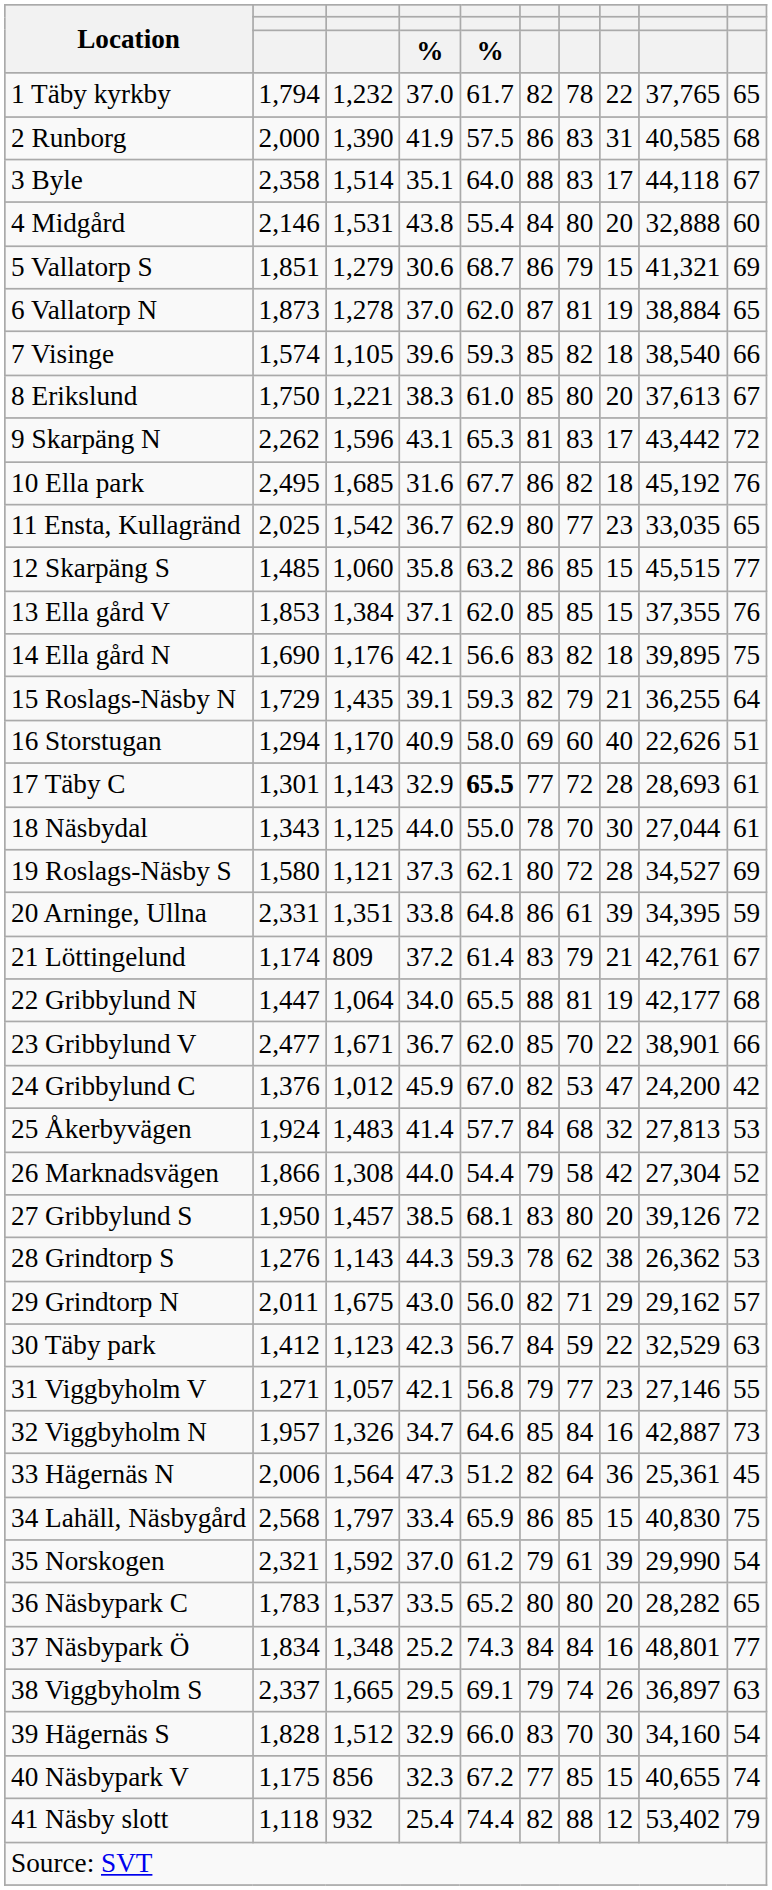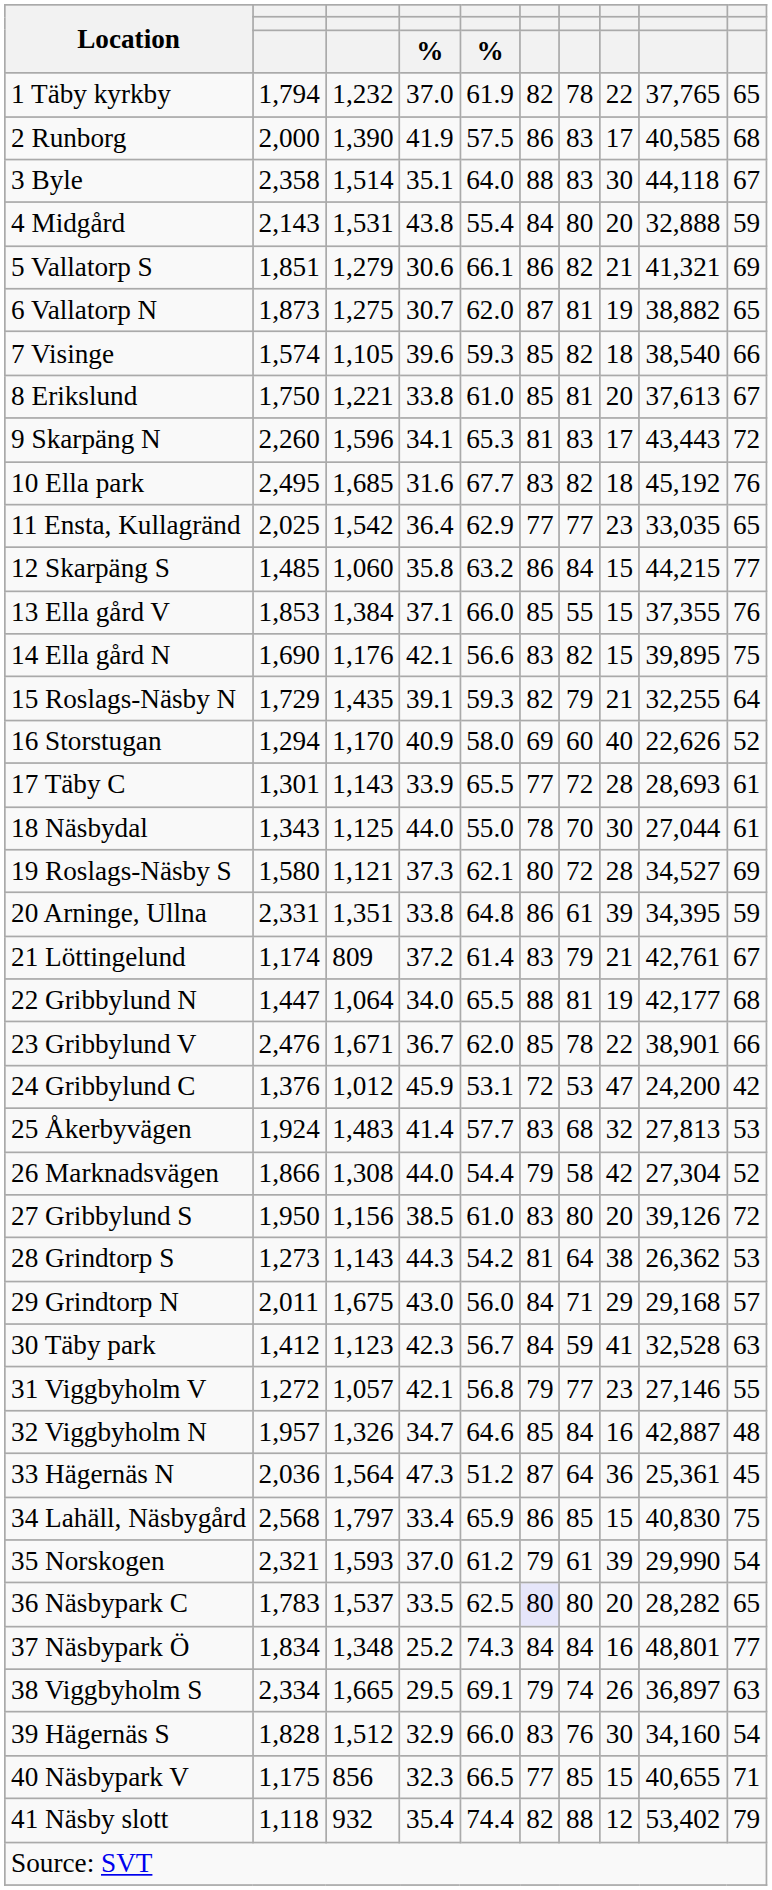(490, 94) 61.7 -> (490, 94) 61.9
(619, 137) 31 -> (619, 137) 17
(619, 180) 17 -> (619, 180) 30
(289, 223) 2,146 -> (289, 223) 2,143
(746, 223) 60 -> (746, 223) 59
(490, 266) 68.7 -> (490, 266) 66.1
(580, 266) 79 -> (580, 266) 82
(619, 266) 15 -> (619, 266) 21
(363, 309) 1,278 -> (363, 309) 1,275
(430, 309) 37.0 -> (430, 309) 30.7
(683, 309) 38,884 -> (683, 309) 38,882
(430, 396) 38.3 -> (430, 396) 33.8
(580, 396) 80 -> (580, 396) 81
(289, 439) 2,262 -> (289, 439) 2,260
(430, 439) 43.1 -> (430, 439) 34.1
(683, 439) 43,442 -> (683, 439) 43,443
(540, 482) 86 -> (540, 482) 83
(430, 525) 36.7 -> (430, 525) 36.4
(540, 525) 80 -> (540, 525) 77
(580, 568) 85 -> (580, 568) 84
(683, 568) 45,515 -> (683, 568) 44,215
(490, 611) 62.0 -> (490, 611) 66.0
(580, 611) 85 -> (580, 611) 55
(619, 655) 18 -> (619, 655) 15
(683, 698) 36,255 -> (683, 698) 32,255
(746, 741) 51 -> (746, 741) 52
(430, 784) 32.9 -> (430, 784) 33.9
(490, 784) bold -> (490, 784) normal
(289, 1043) 2,477 -> (289, 1043) 2,476
(580, 1043) 70 -> (580, 1043) 78
(490, 1086) 67.0 -> (490, 1086) 53.1
(540, 1086) 82 -> (540, 1086) 72
(540, 1129) 84 -> (540, 1129) 83
(363, 1215) 1,457 -> (363, 1215) 1,156
(490, 1215) 68.1 -> (490, 1215) 61.0
(289, 1258) 1,276 -> (289, 1258) 1,273
(490, 1258) 59.3 -> (490, 1258) 54.2
(540, 1258) 78 -> (540, 1258) 81
(580, 1258) 62 -> (580, 1258) 64
(540, 1302) 82 -> (540, 1302) 84
(683, 1302) 29,162 -> (683, 1302) 29,168
(619, 1345) 22 -> (619, 1345) 41
(683, 1345) 32,529 -> (683, 1345) 32,528
(289, 1388) 1,271 -> (289, 1388) 1,272
(746, 1431) 73 -> (746, 1431) 48
(289, 1474) 2,006 -> (289, 1474) 2,036
(540, 1474) 82 -> (540, 1474) 87
(363, 1560) 1,592 -> (363, 1560) 1,593
(490, 1604) 65.2 -> (490, 1604) 62.5
(540, 1604) no background -> (540, 1604) lavender background
(289, 1690) 2,337 -> (289, 1690) 2,334
(580, 1733) 70 -> (580, 1733) 76
(490, 1776) 67.2 -> (490, 1776) 66.5
(746, 1776) 74 -> (746, 1776) 71
(430, 1819) 25.4 -> (430, 1819) 35.4
